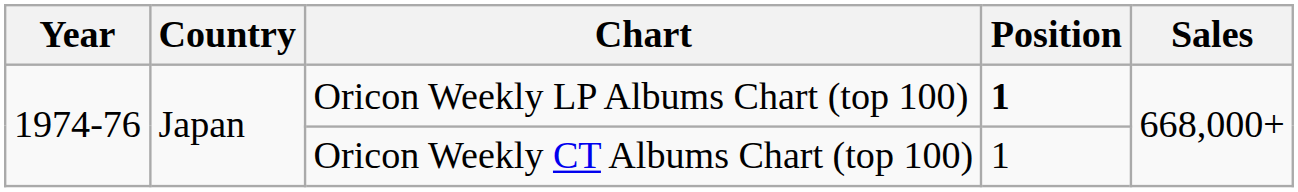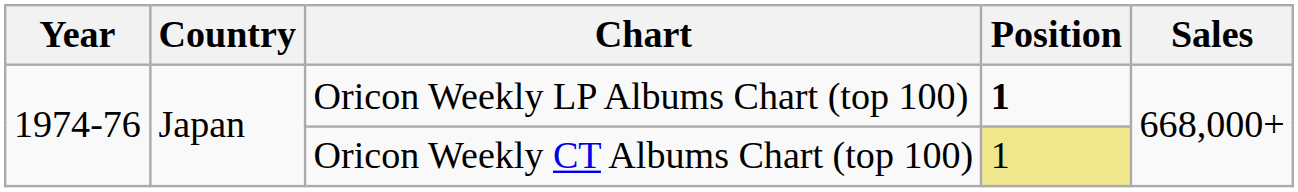(1000, 155) no background -> (1000, 155) khaki background
